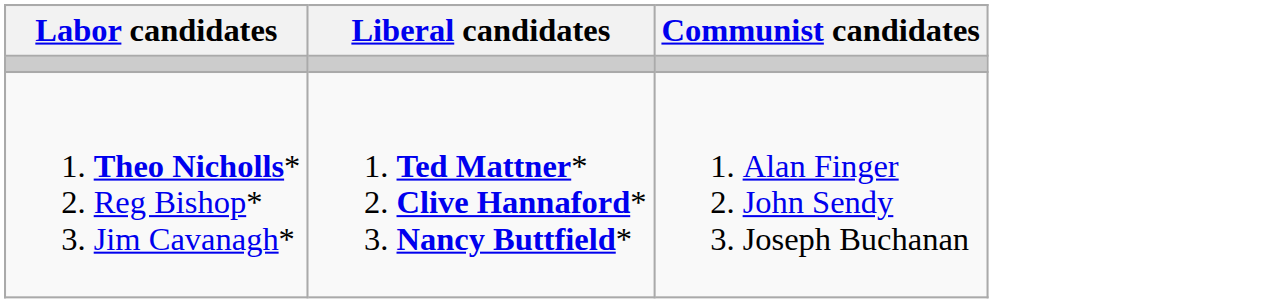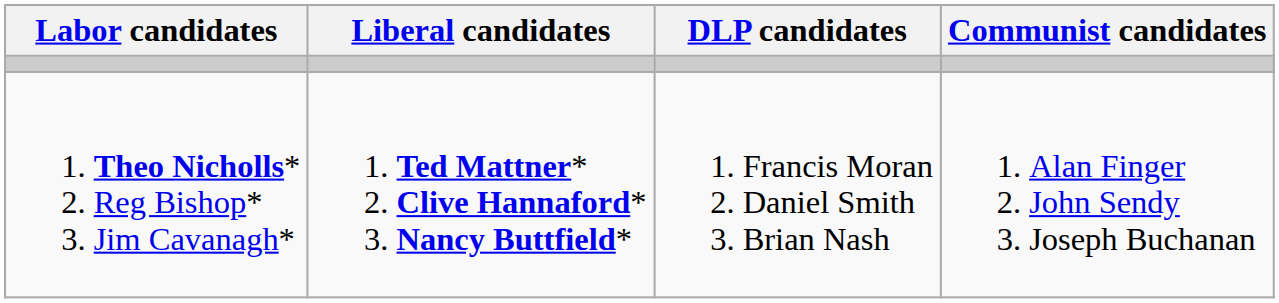+ column: (797, 30)
